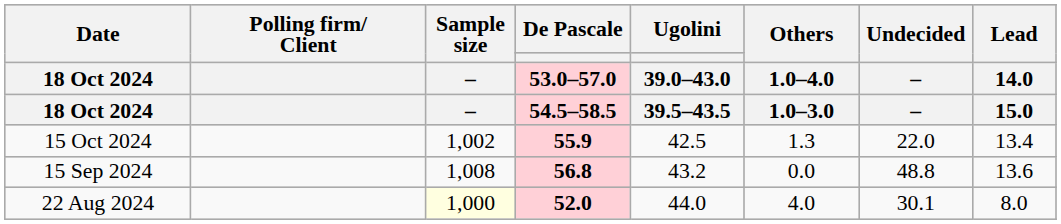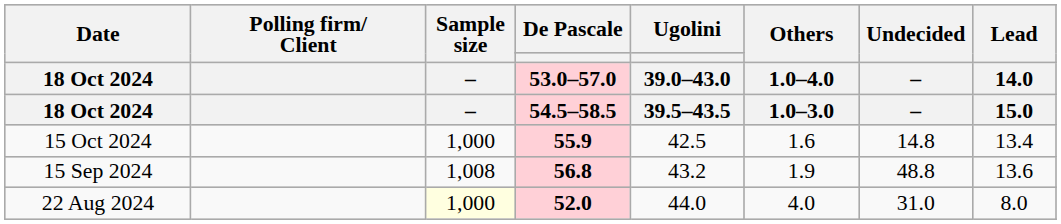(471, 140) 1,002 -> (471, 140) 1,000
(801, 140) 1.3 -> (801, 140) 1.6
(916, 140) 22.0 -> (916, 140) 14.8
(801, 172) 0.0 -> (801, 172) 1.9
(916, 203) 30.1 -> (916, 203) 31.0
